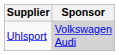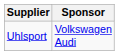(83, 36) lightgrey background -> (83, 36) no background
